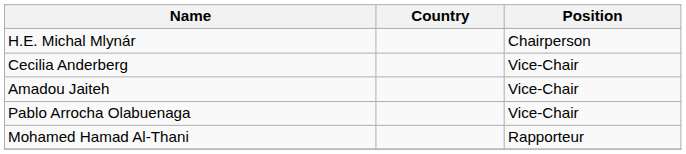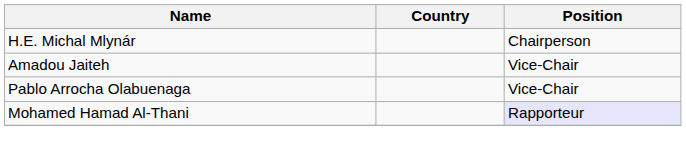- row: (68, 64)
(546, 137) no background -> (546, 113) lavender background
